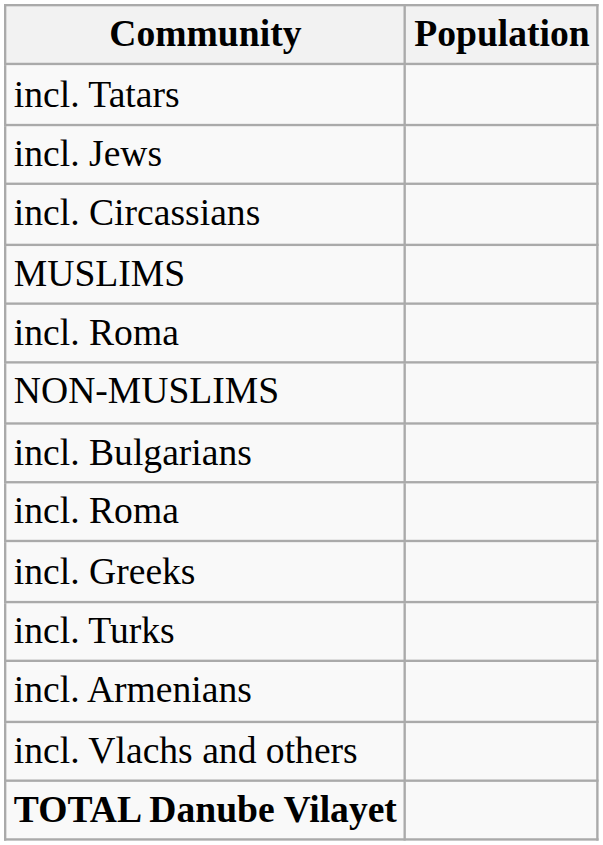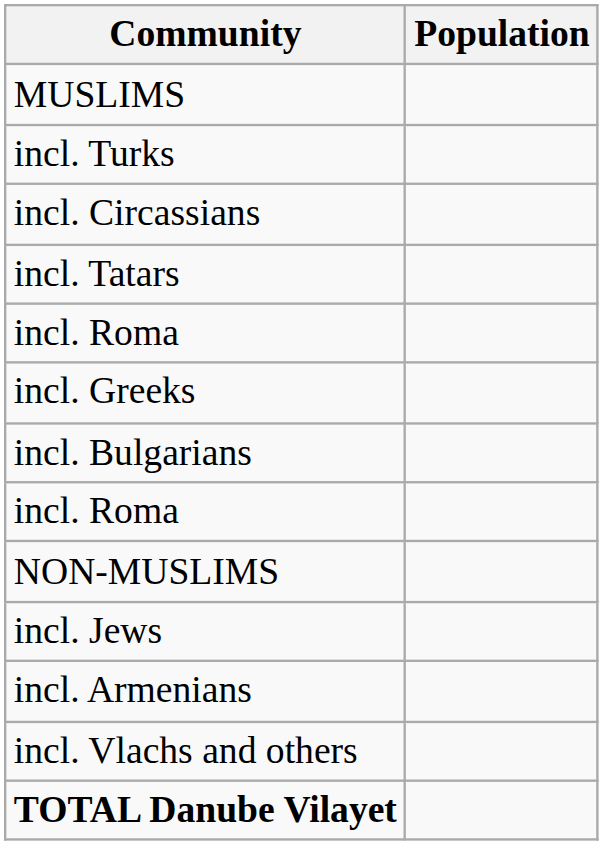(97, 93) incl. Tatars -> (100, 93) MUSLIMS
(88, 153) incl. Jews -> (94, 153) incl. Turks
(100, 272) MUSLIMS -> (97, 272) incl. Tatars
(147, 392) NON-MUSLIMS -> (105, 392) incl. Greeks
(105, 570) incl. Greeks -> (147, 570) NON-MUSLIMS
(94, 630) incl. Turks -> (88, 630) incl. Jews
